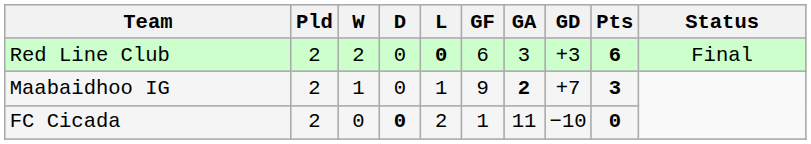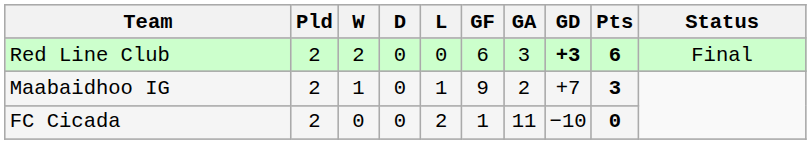(441, 55) bold -> (441, 55) normal
(568, 55) normal -> (568, 55) bold
(524, 88) bold -> (524, 88) normal
(400, 122) bold -> (400, 122) normal
